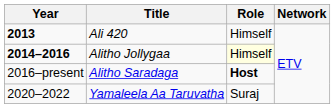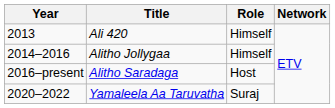(21, 34) bold -> (21, 34) normal
(39, 53) bold -> (39, 53) normal
(251, 53) lightyellow background -> (251, 53) no background
(244, 73) bold -> (243, 73) normal
